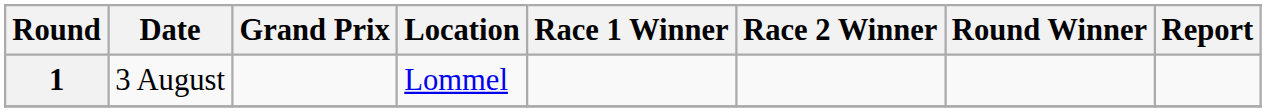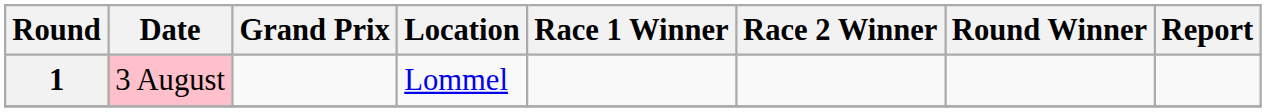(170, 79) no background -> (170, 79) pink background
